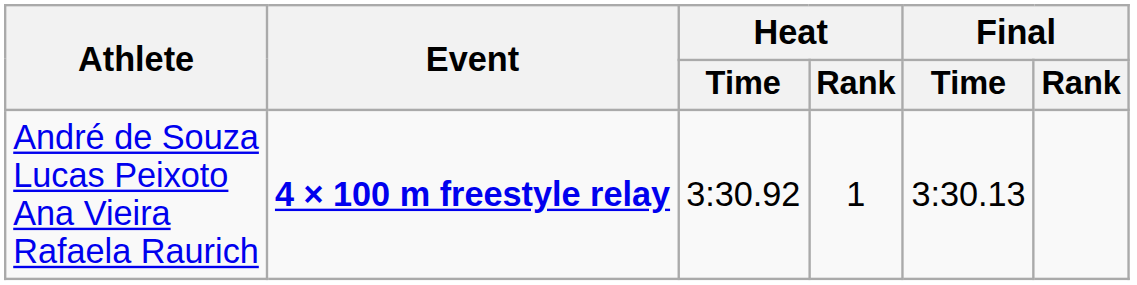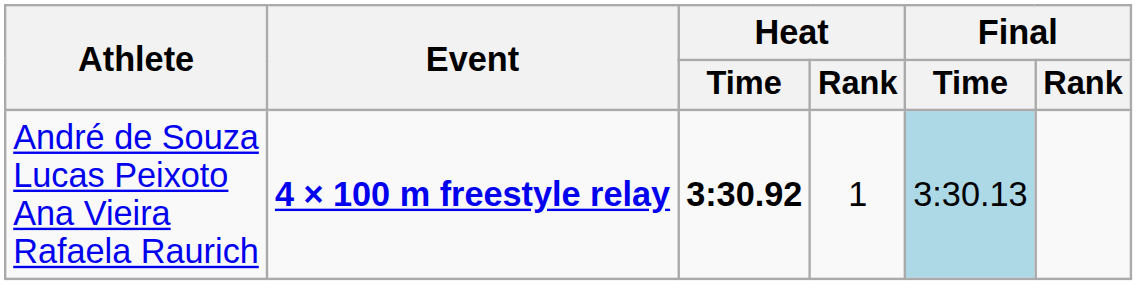(743, 195) normal -> (744, 195) bold
(969, 195) no background -> (970, 195) lightblue background
